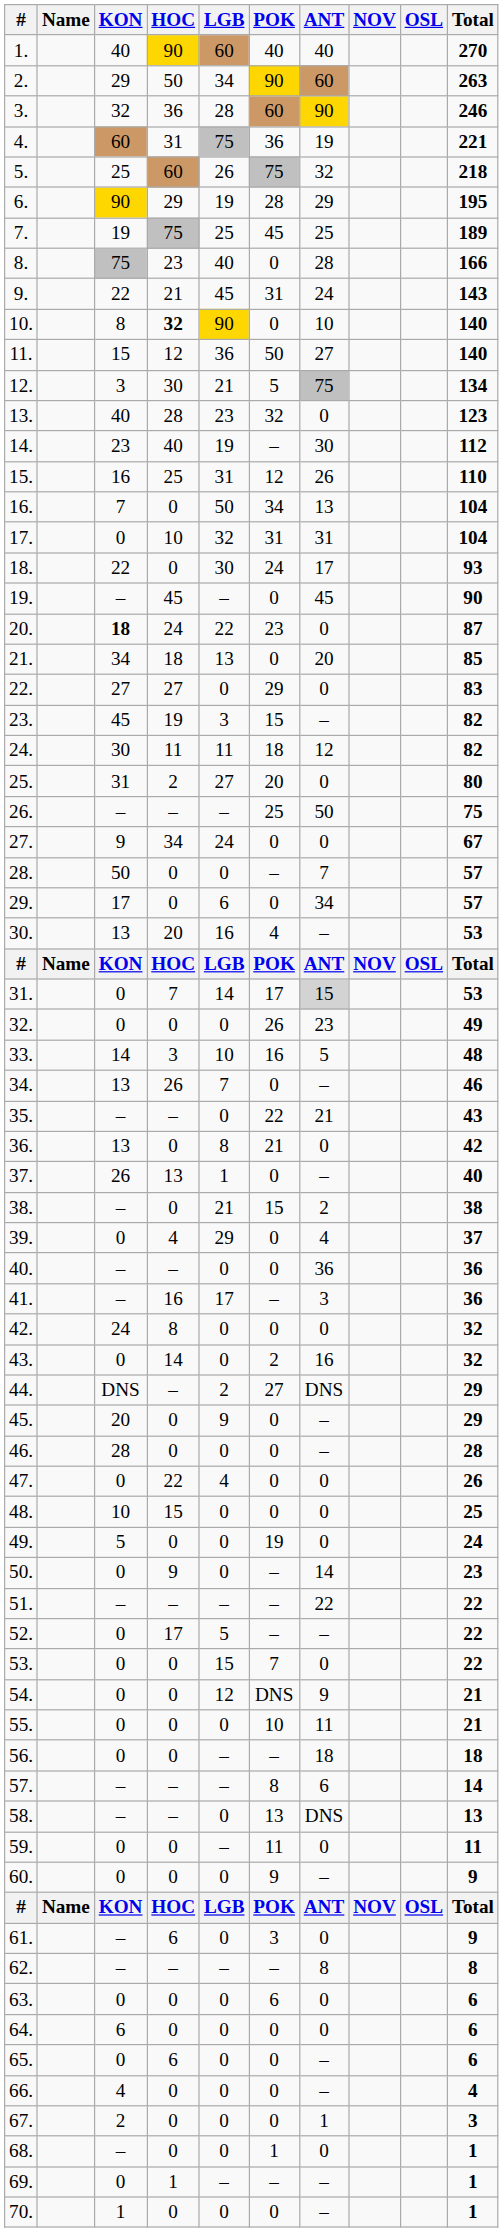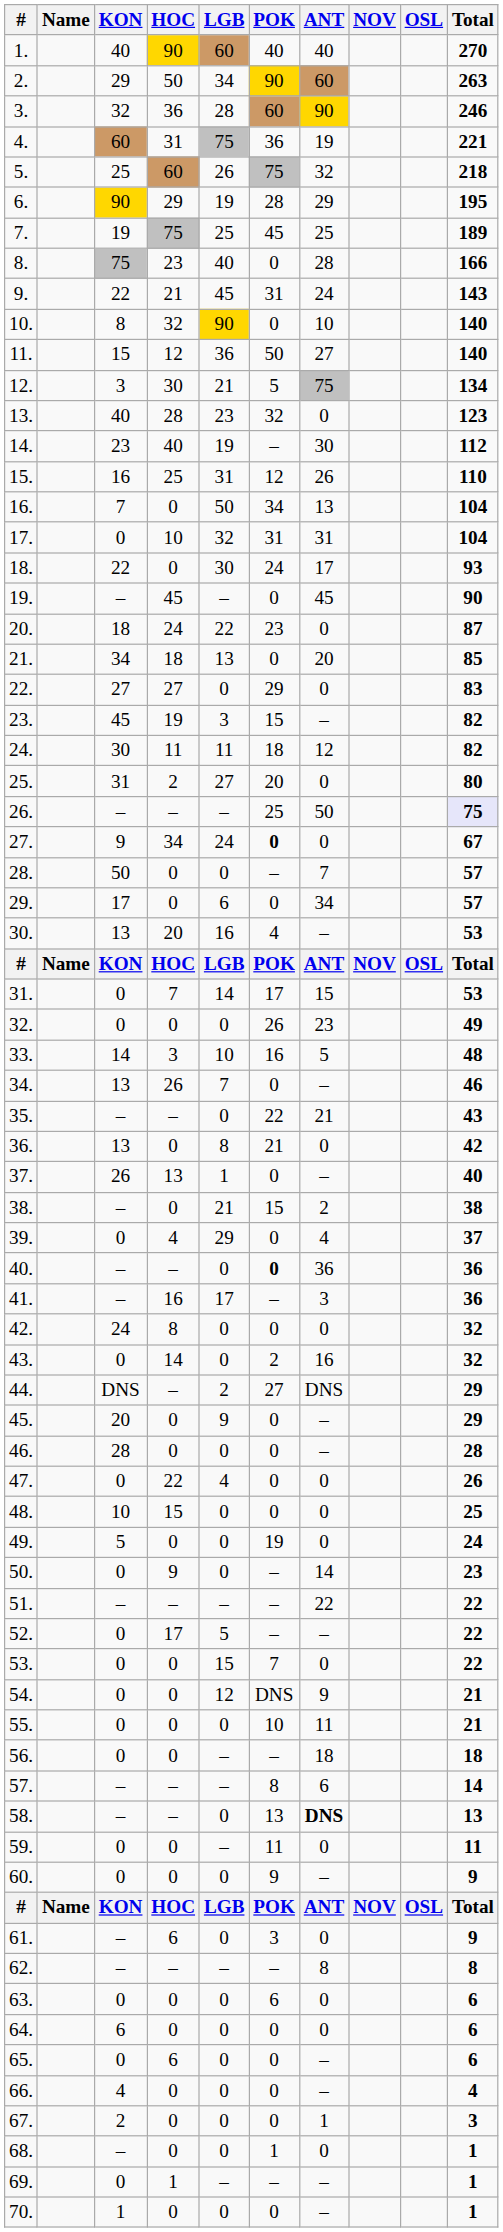(173, 324) bold -> (173, 324) normal
(121, 628) bold -> (121, 628) normal
(473, 811) no background -> (473, 811) lavender background
(274, 841) normal -> (274, 841) bold
(324, 994) lightgrey background -> (324, 994) no background
(274, 1268) normal -> (274, 1268) bold
(324, 1816) normal -> (324, 1816) bold
